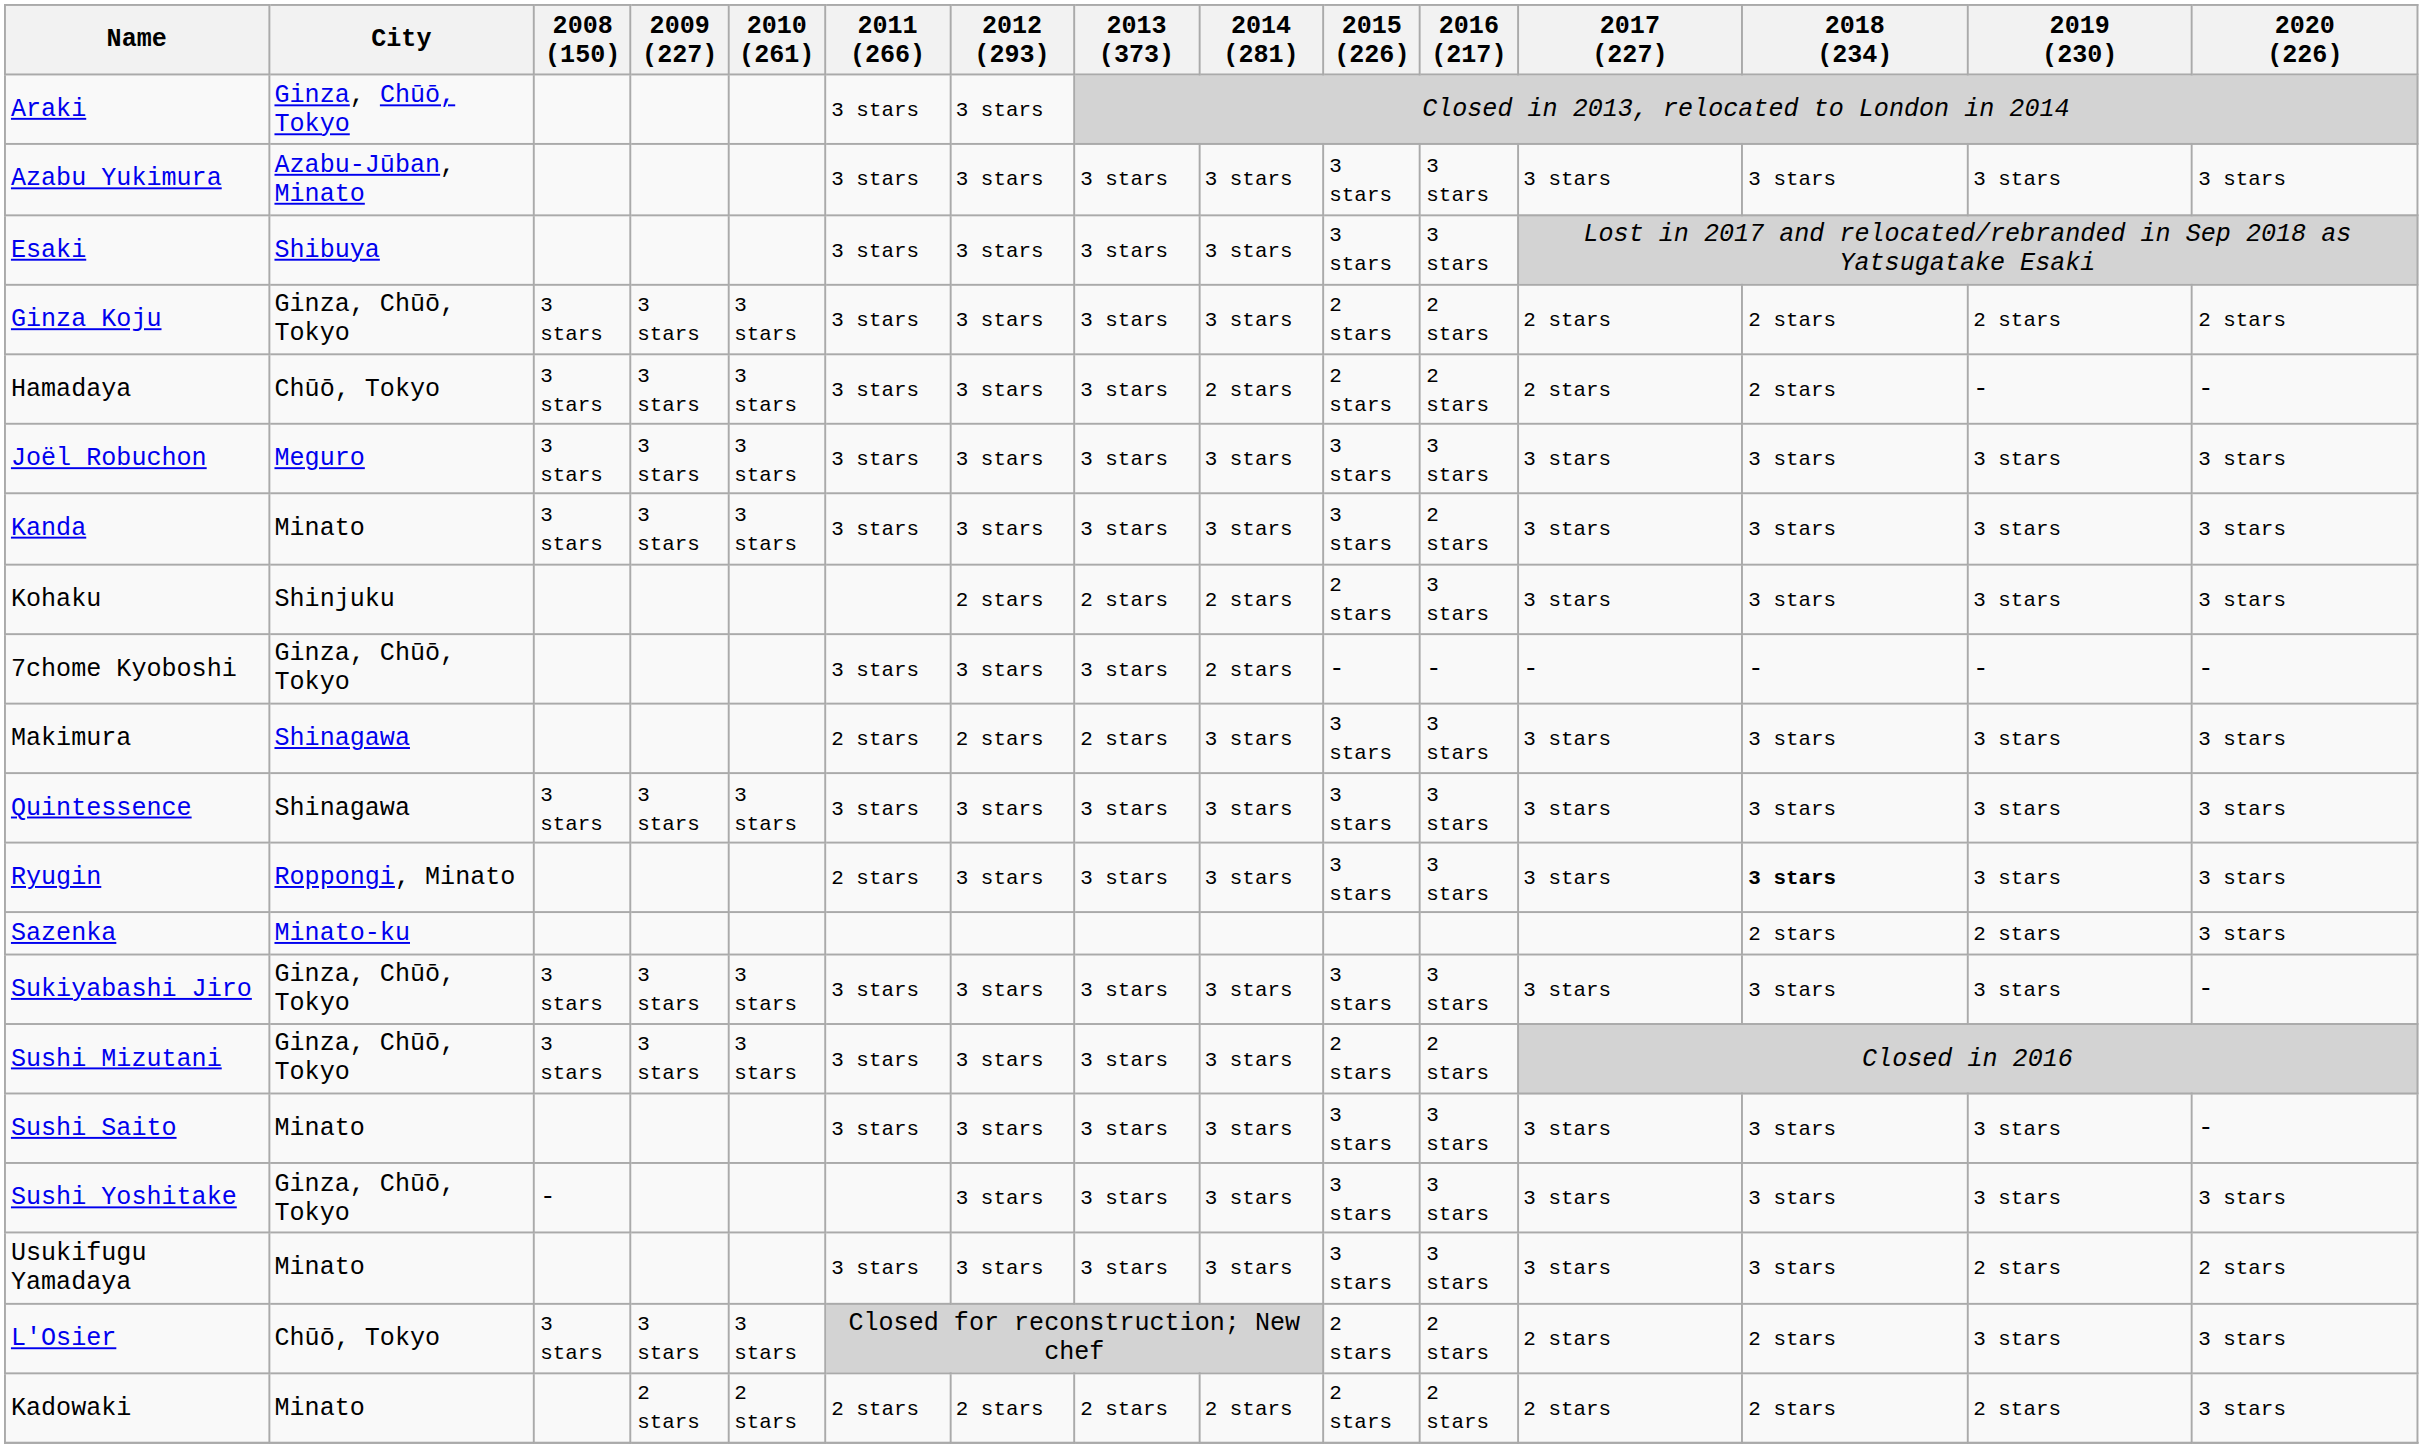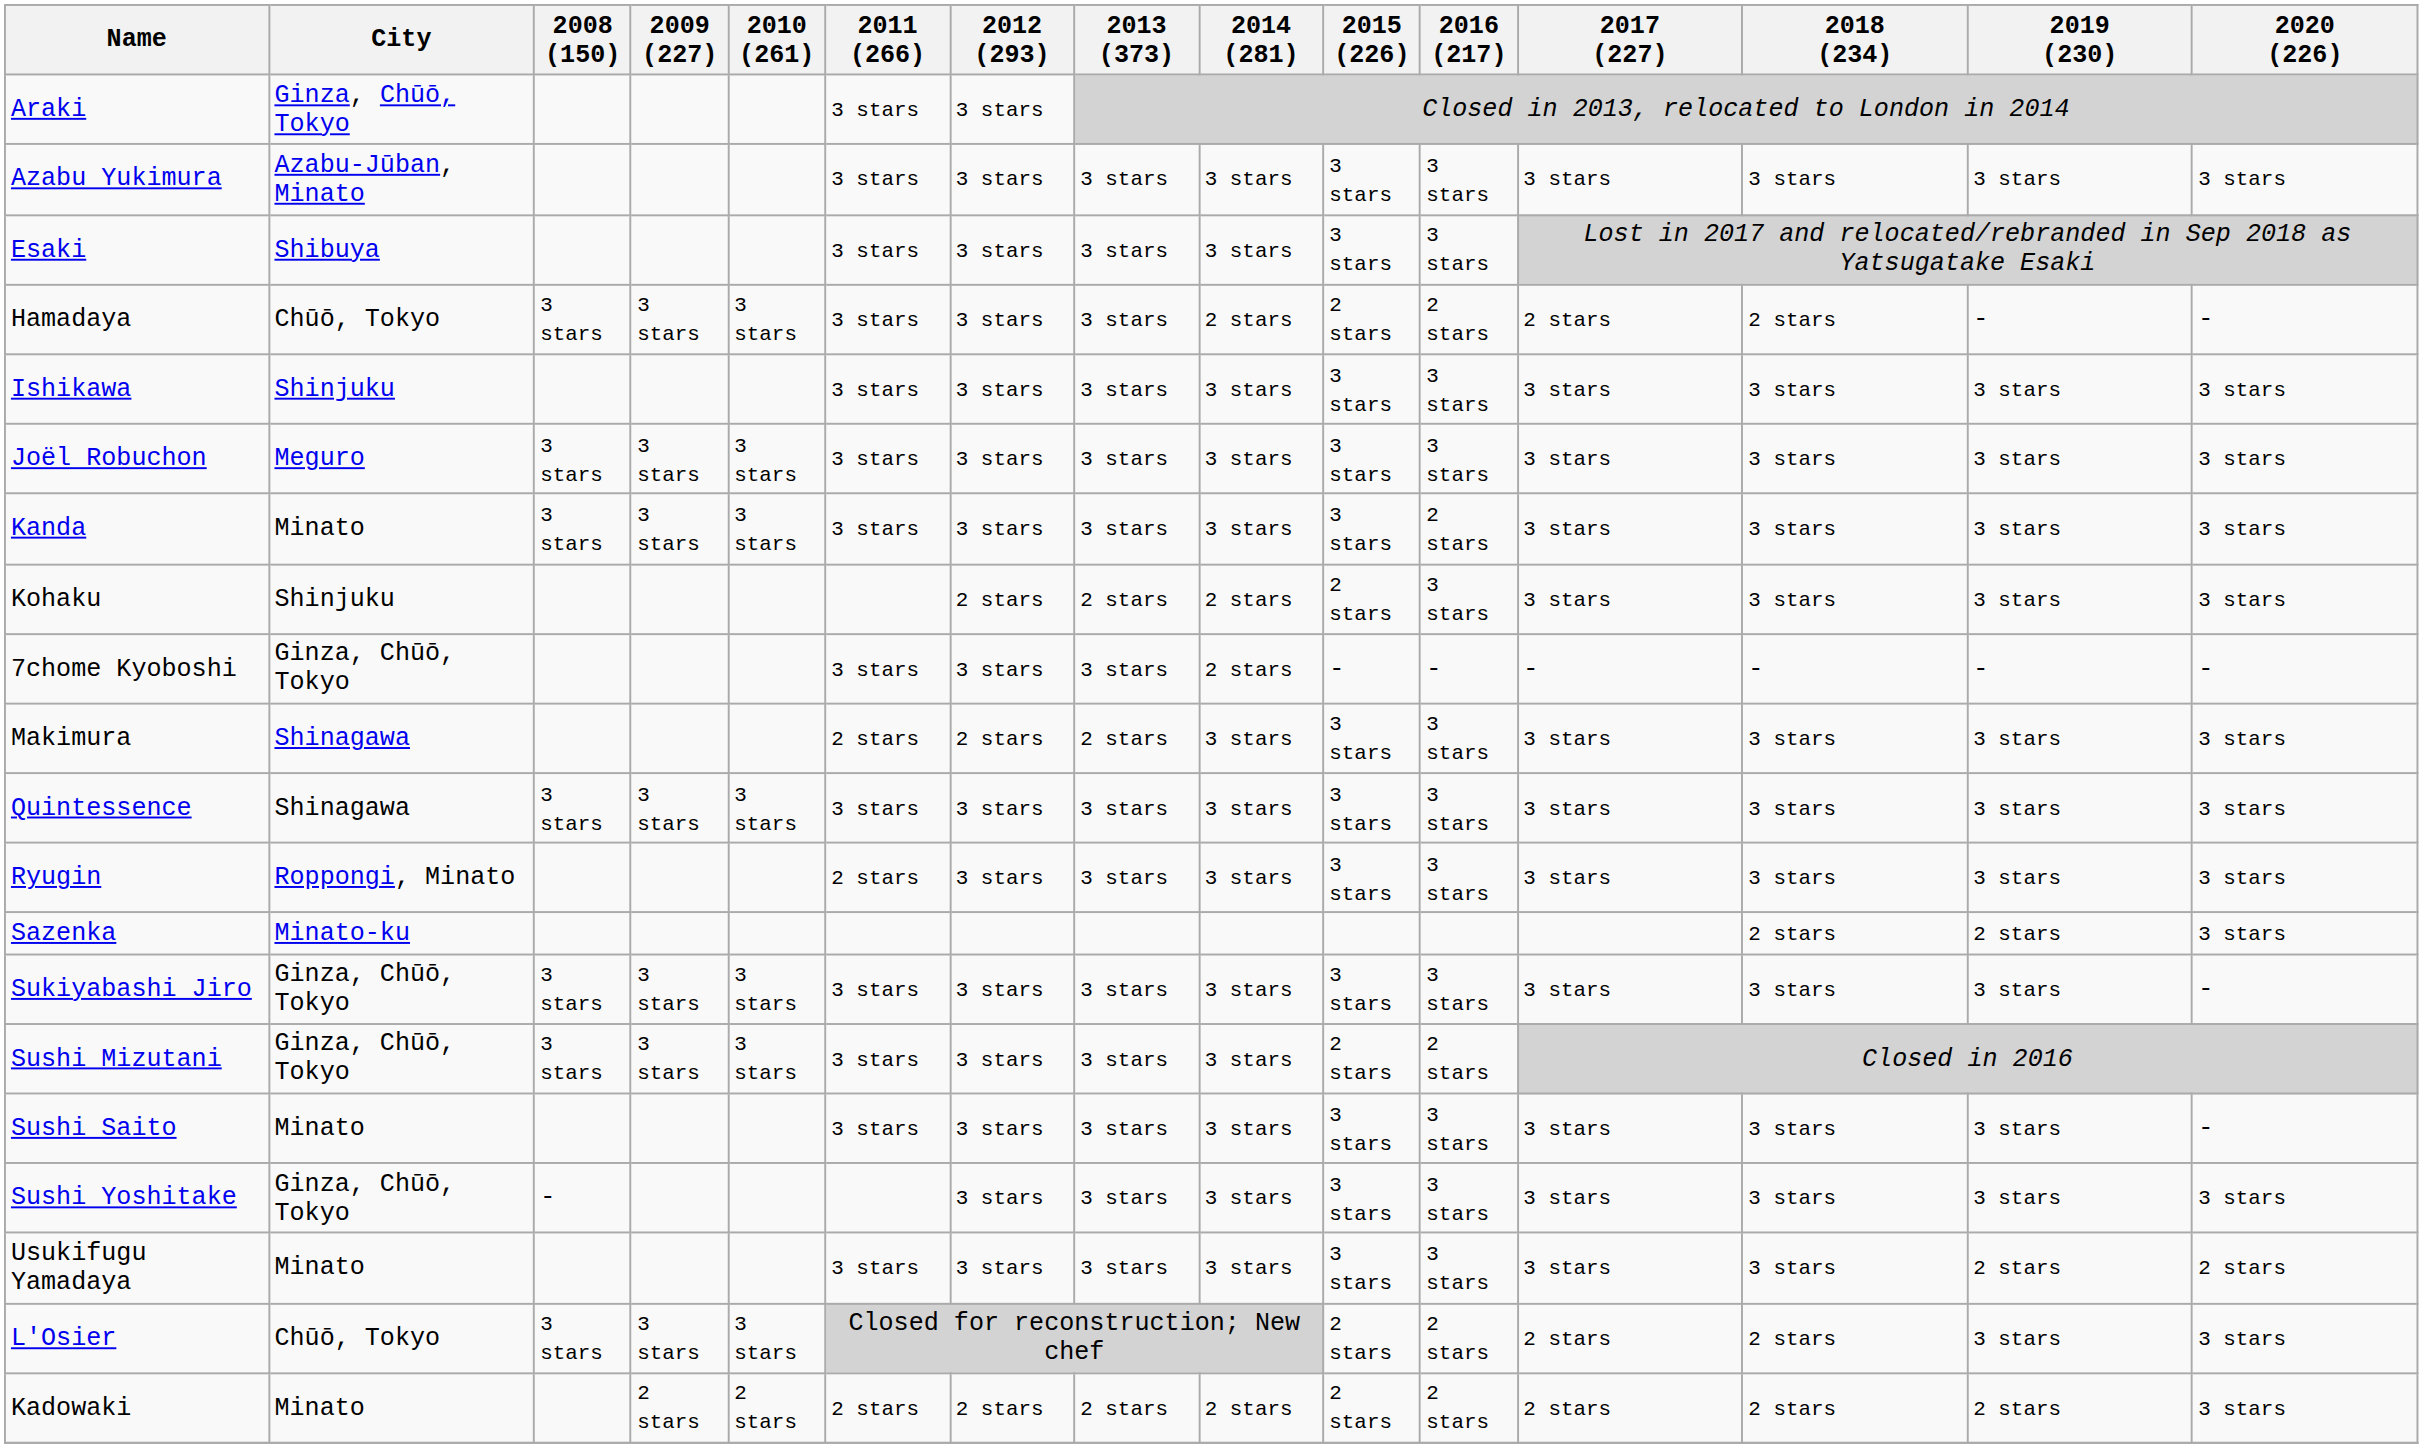- row: (86, 319)
+ row: (71, 389)
(1792, 878) bold -> (1792, 879) normal
